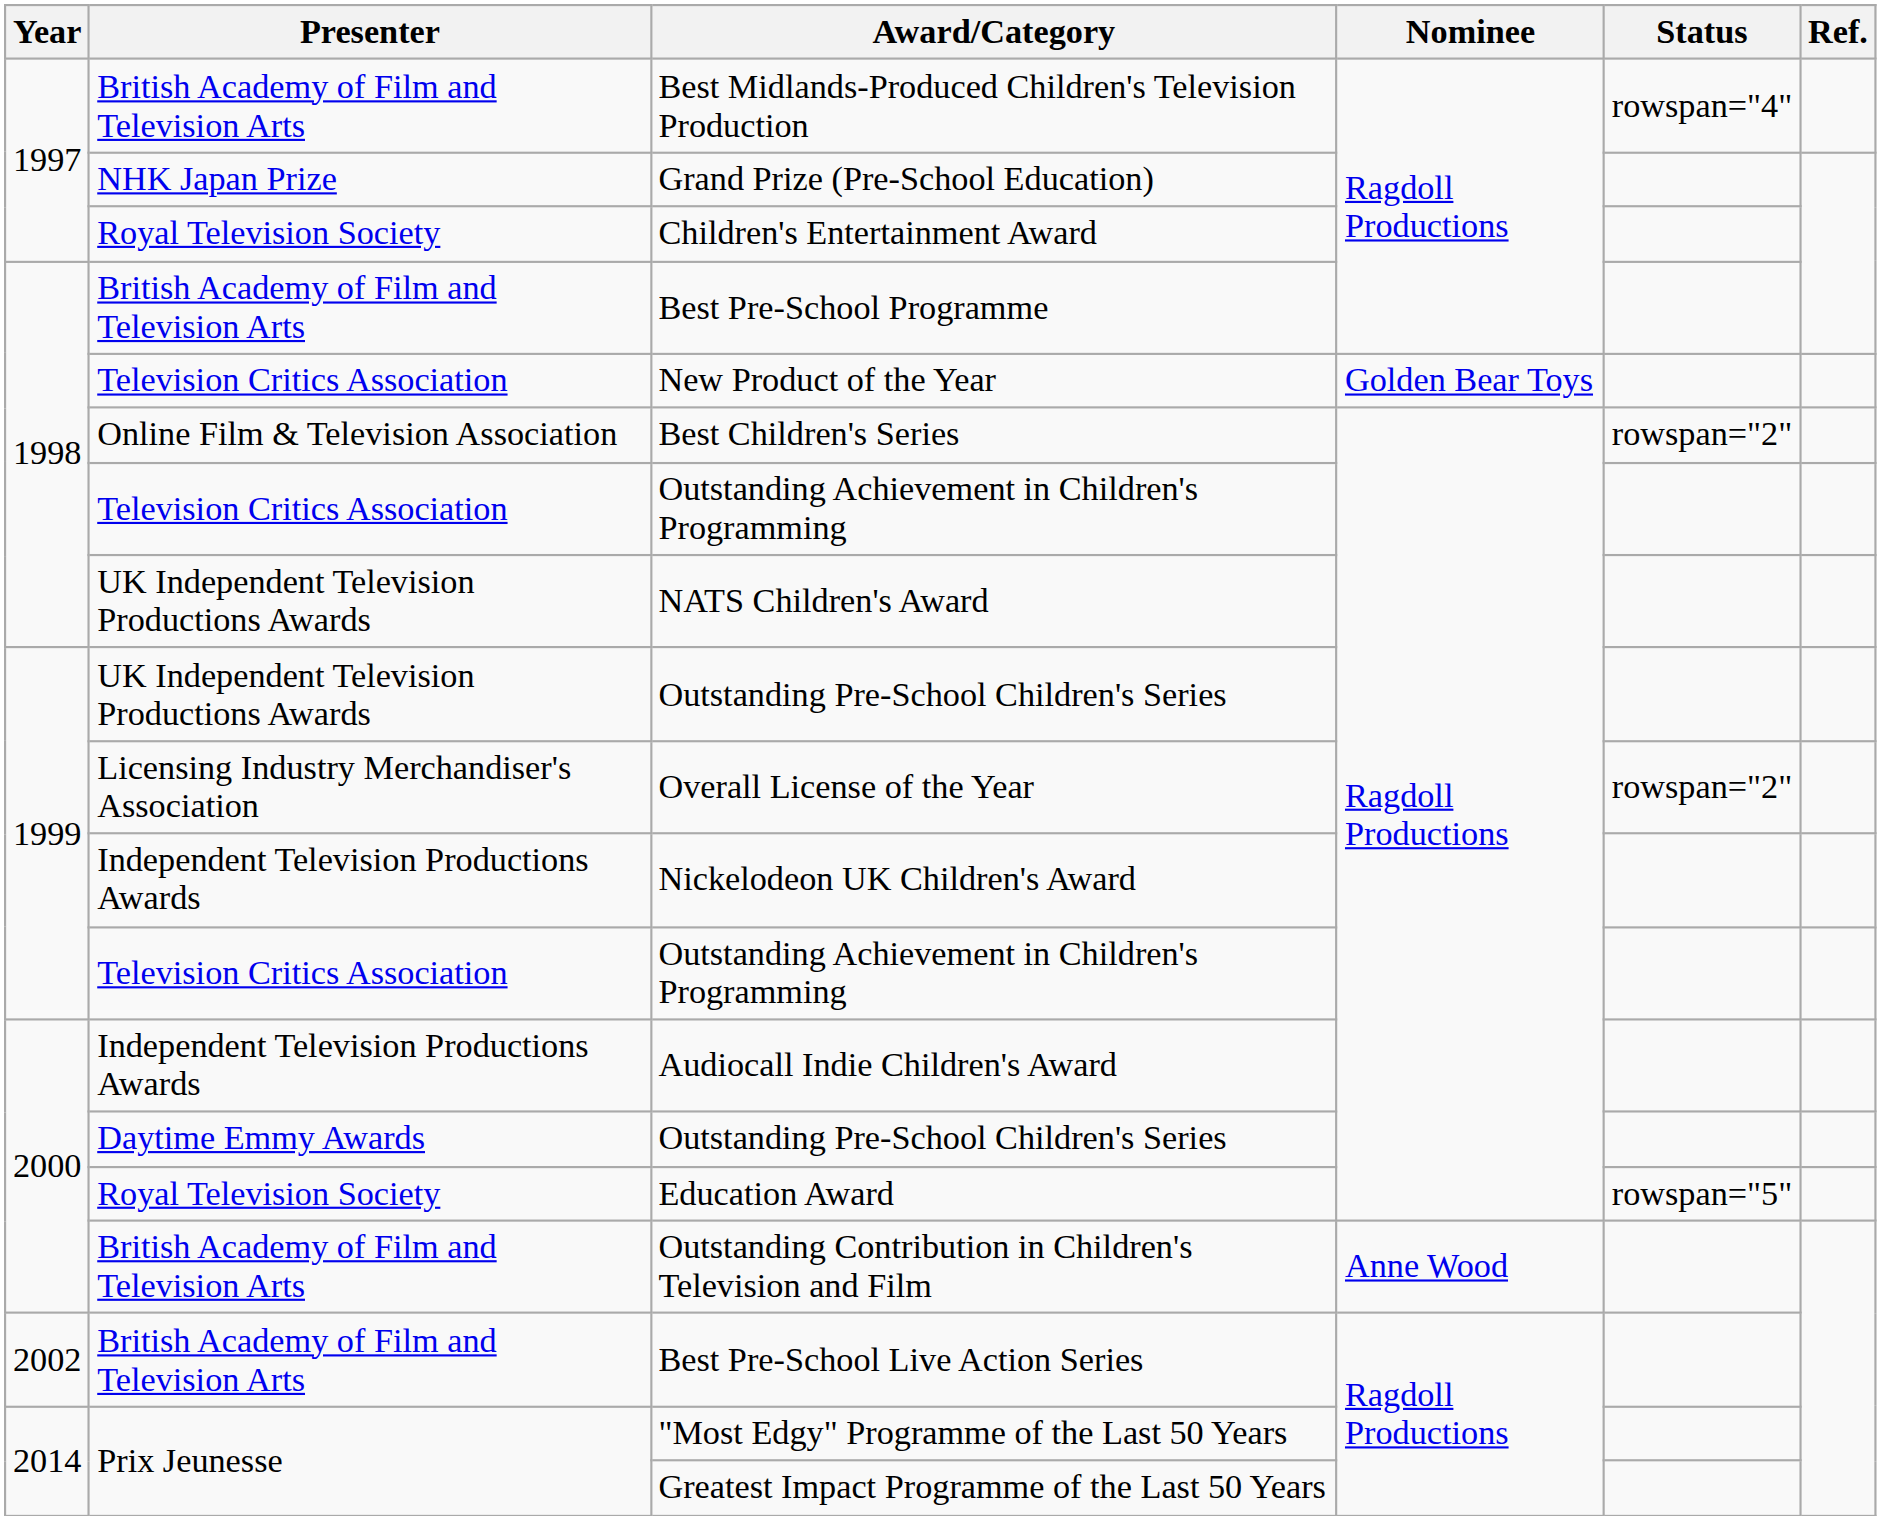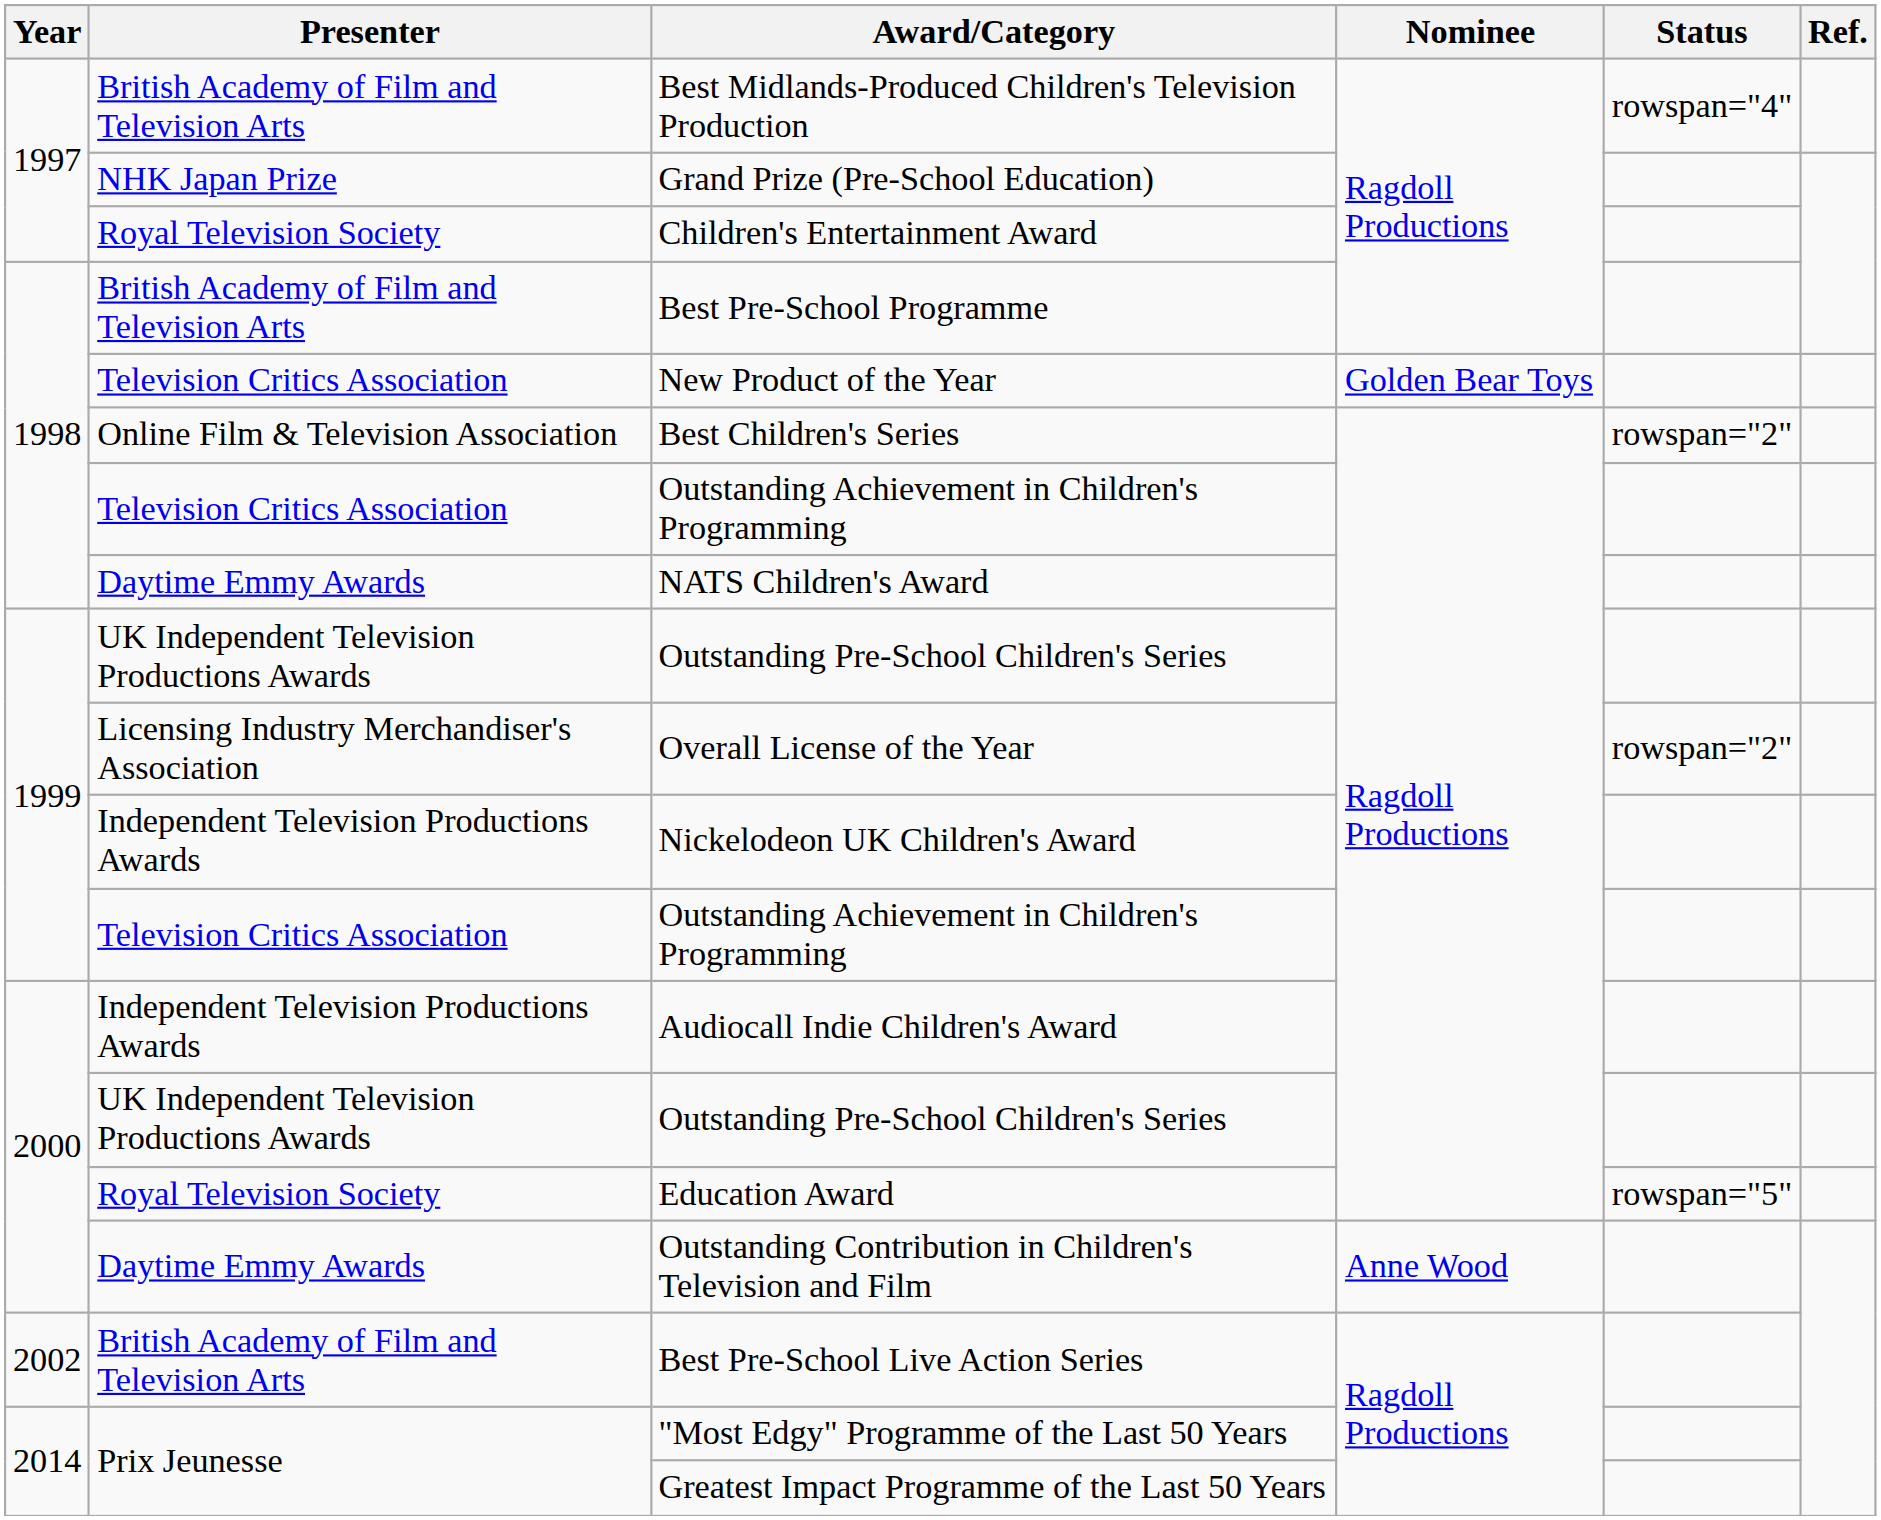(286, 600) UK Independent Television Productions Awards -> (261, 581) Daytime Emmy Awards
(261, 1138) Daytime Emmy Awards -> (286, 1119) UK Independent Television Productions Awards
(297, 1266) British Academy of Film and Television Arts -> (261, 1266) Daytime Emmy Awards
